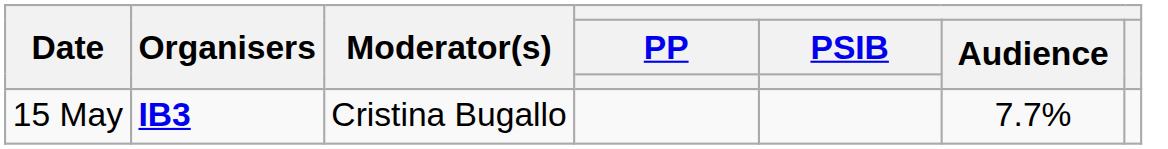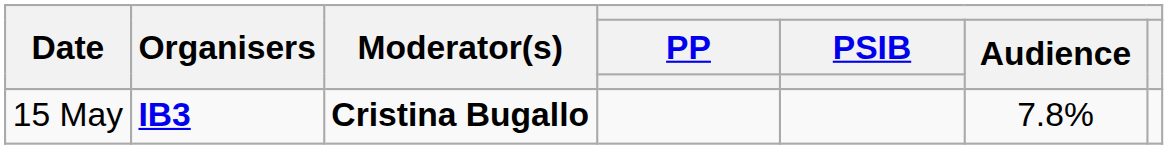(449, 115) normal -> (460, 115) bold
(1033, 115) 7.7% -> (1055, 115) 7.8%
